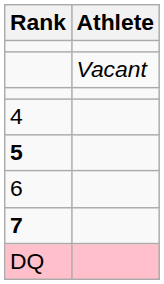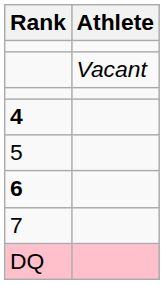(16, 116) normal -> (16, 116) bold
(16, 152) bold -> (16, 152) normal
(16, 188) normal -> (16, 188) bold
(16, 225) bold -> (16, 225) normal
